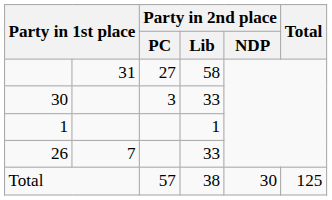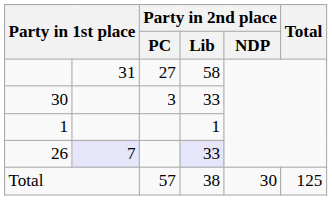(131, 153) no background -> (131, 153) lavender background
(212, 153) no background -> (212, 153) lavender background
